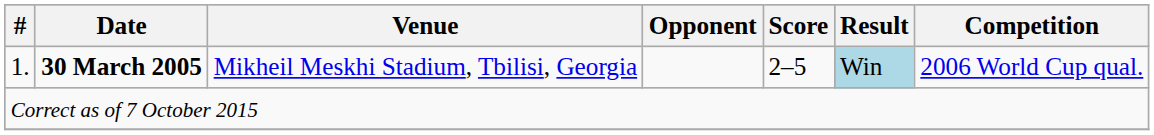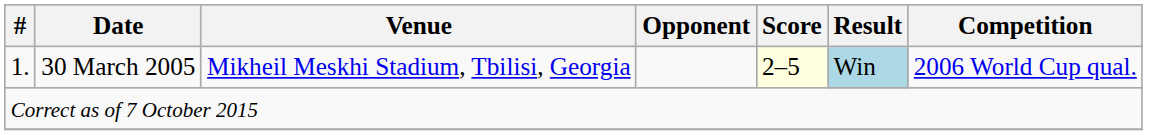(122, 67) bold -> (118, 67) normal
(787, 67) no background -> (781, 67) lightyellow background
